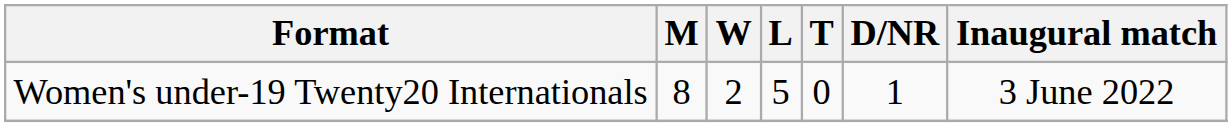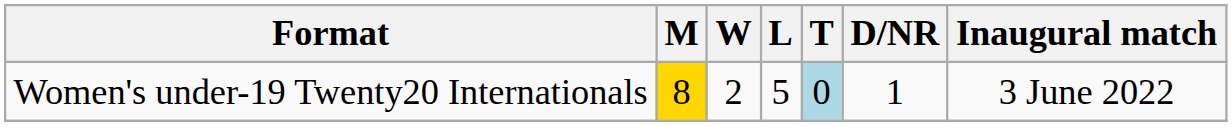(682, 90) no background -> (682, 90) gold background
(822, 90) no background -> (822, 90) lightblue background
